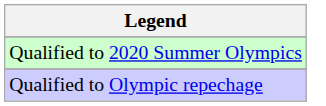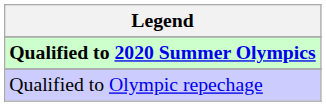(156, 52) normal -> (163, 52) bold
